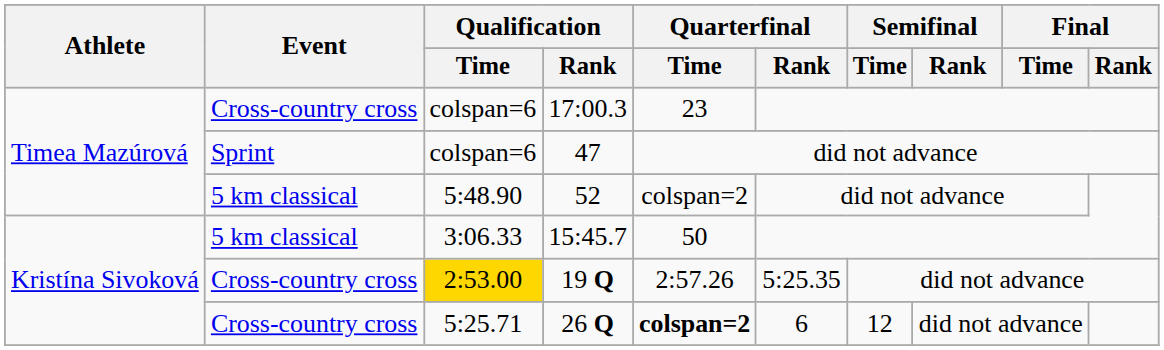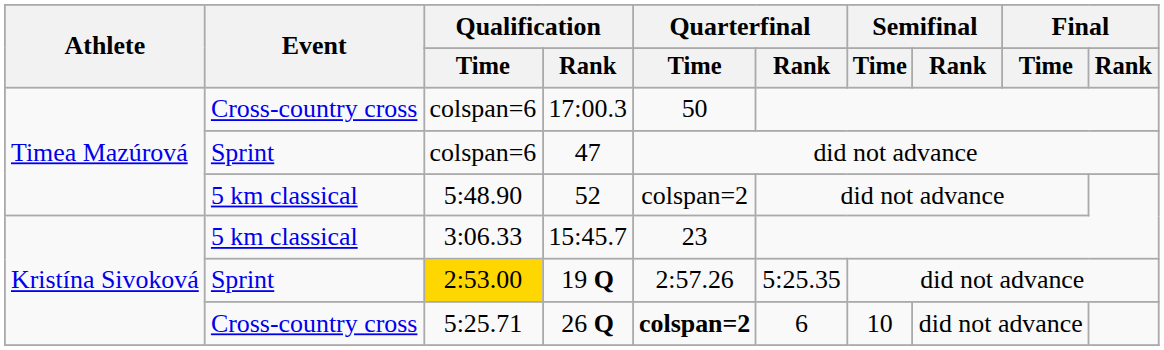(695, 109) 23 -> (695, 109) 50
(695, 237) 50 -> (695, 237) 23
(314, 280) Cross-country cross -> (243, 280) Sprint
(880, 323) 12 -> (880, 323) 10
